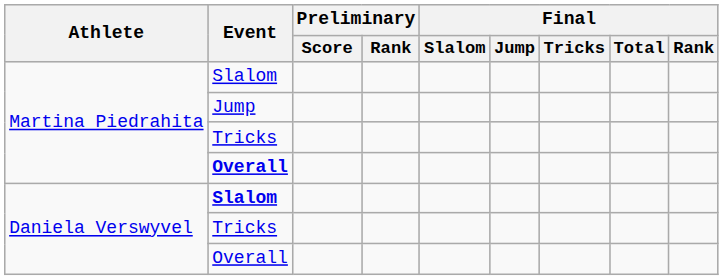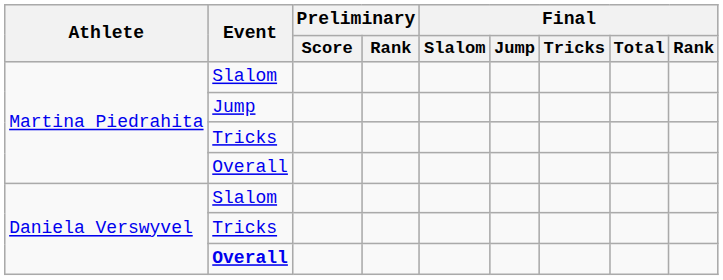(250, 168) bold -> (250, 168) normal
(245, 198) bold -> (245, 198) normal
(250, 258) normal -> (250, 258) bold
